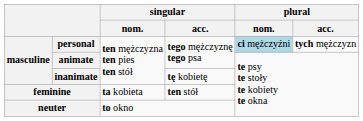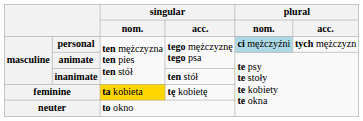(188, 76) tę kobietę -> (183, 76) ten stół
(122, 92) no background -> (122, 92) gold background
(183, 92) ten stół -> (188, 92) tę kobietę
